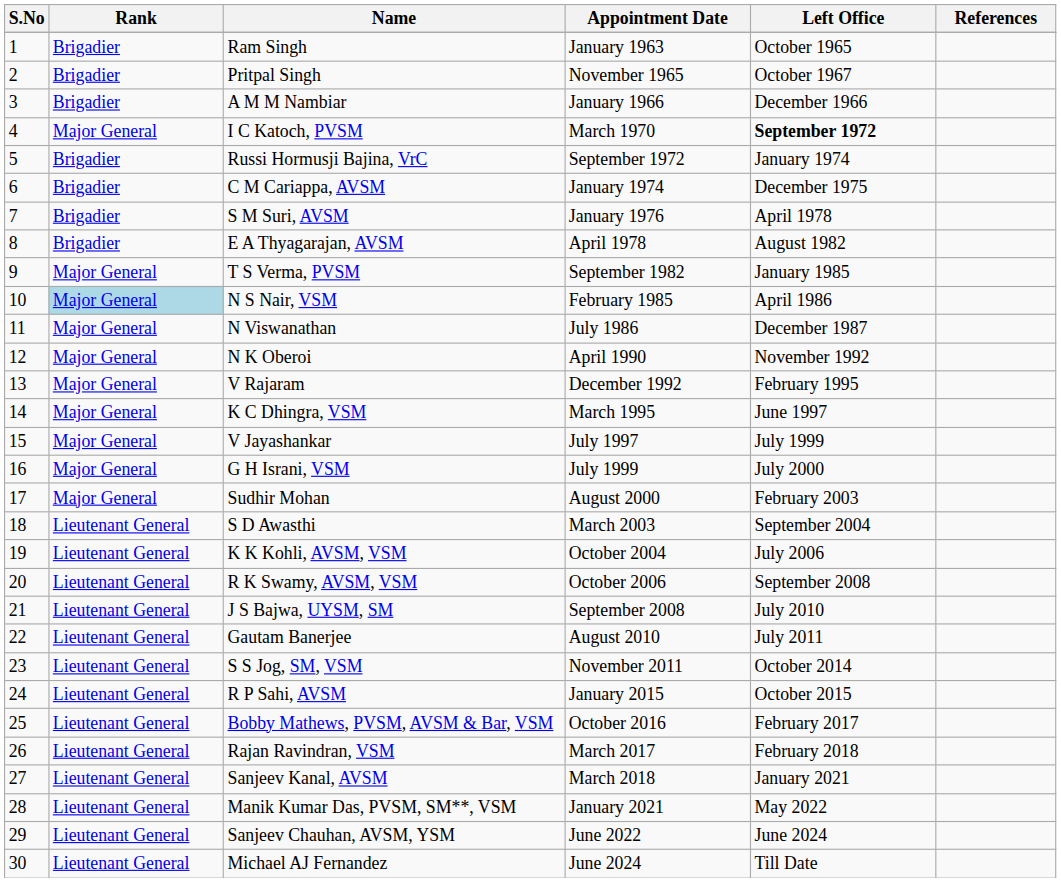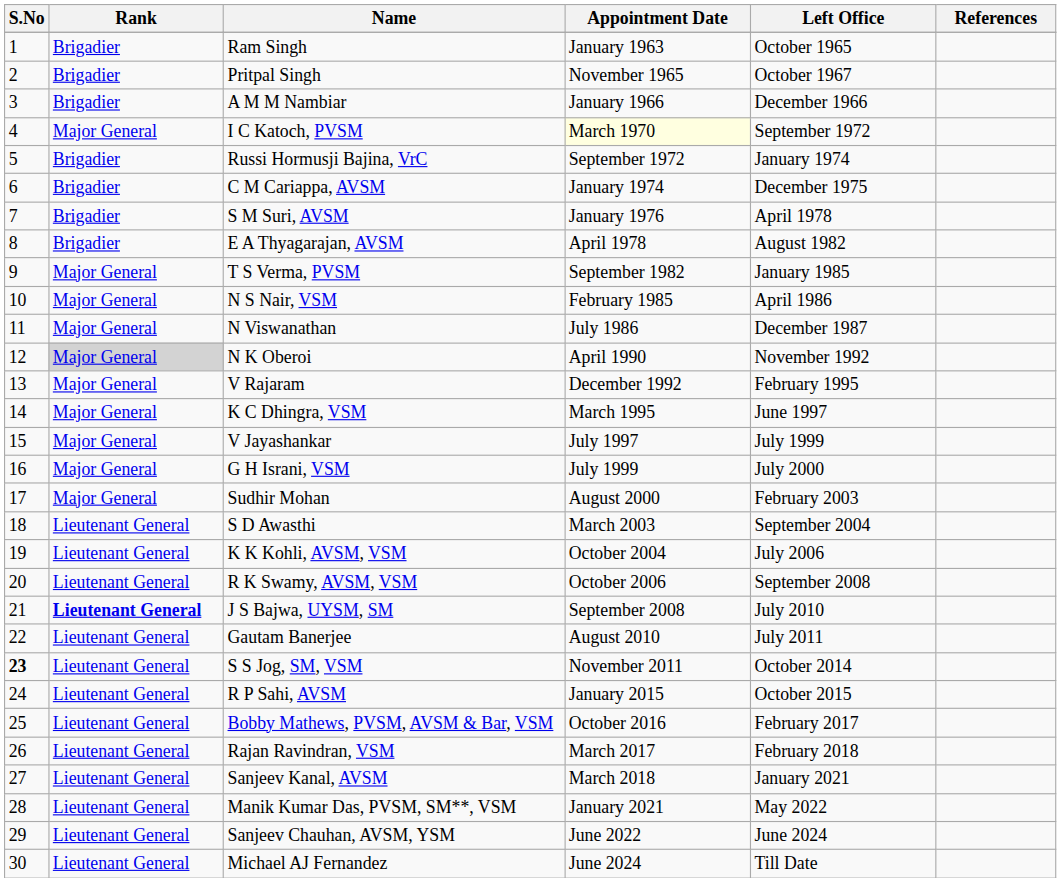(612, 131) no background -> (612, 131) lightyellow background
(815, 131) bold -> (812, 131) normal
(105, 300) lightblue background -> (105, 300) no background
(105, 356) no background -> (105, 356) lightgrey background
(121, 610) normal -> (127, 610) bold
(18, 666) normal -> (18, 666) bold
